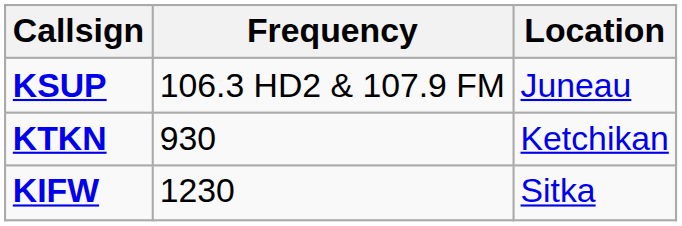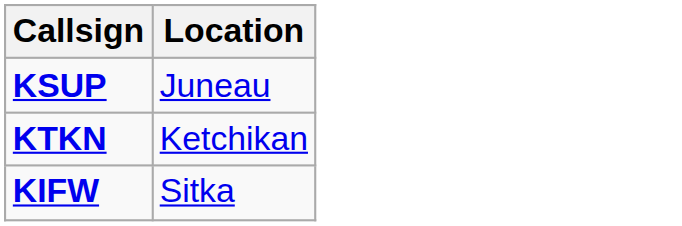- column: (332, 31)
